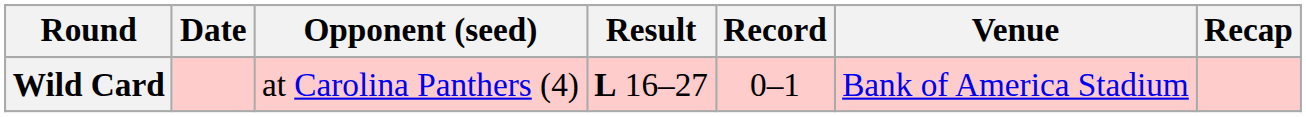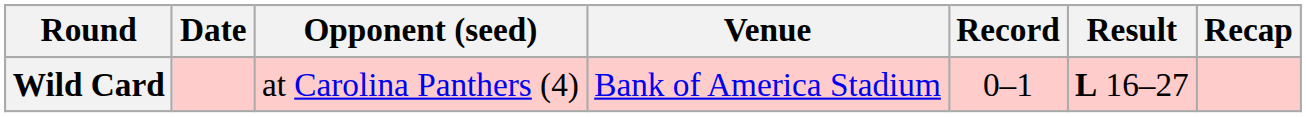columns swapped: (651, 30) <-> (1015, 30)
